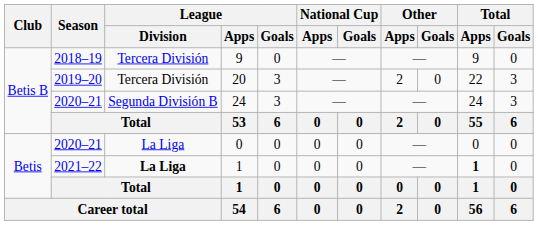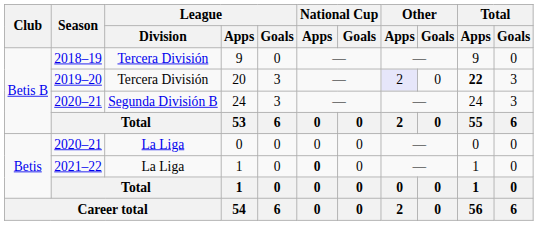(400, 79) no background -> (400, 79) lavender background
(476, 79) normal -> (476, 79) bold
(163, 166) bold -> (163, 166) normal
(317, 166) normal -> (317, 166) bold
(476, 166) bold -> (476, 166) normal
